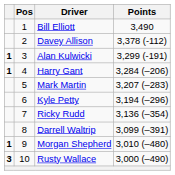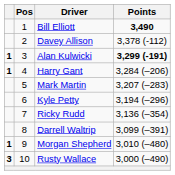(142, 27) normal -> (142, 27) bold
(142, 56) normal -> (142, 56) bold
